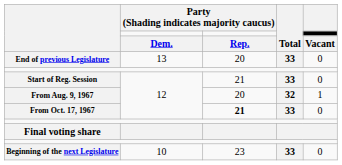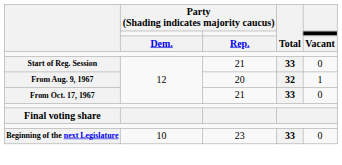- row: (62, 59)
(240, 111) bold -> (240, 95) normal
